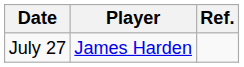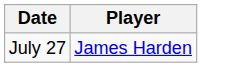- column: (217, 18)
